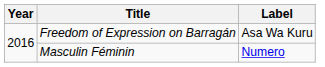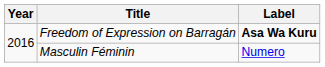(277, 33) normal -> (279, 33) bold
